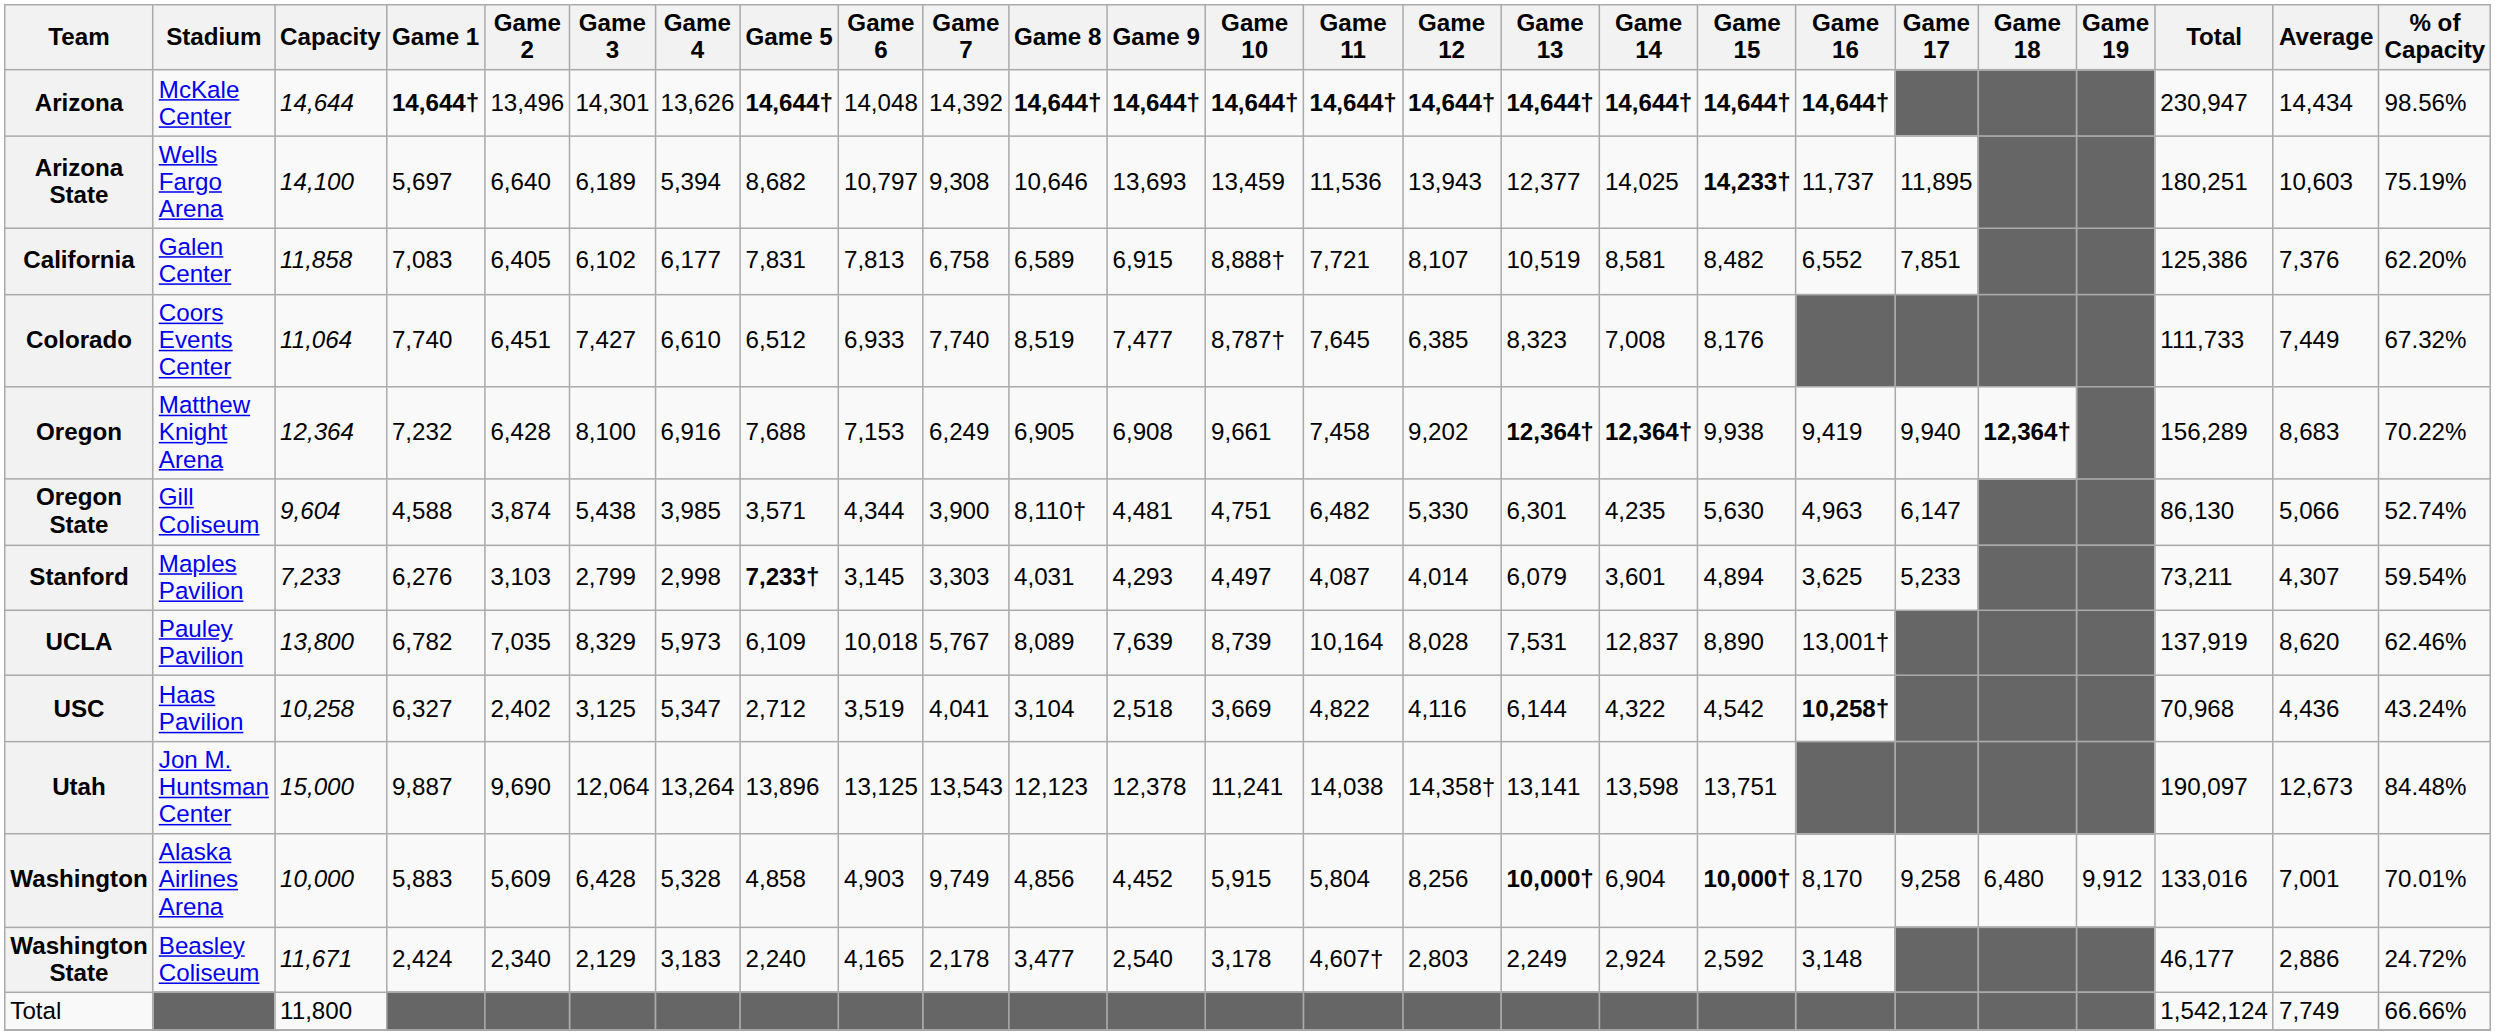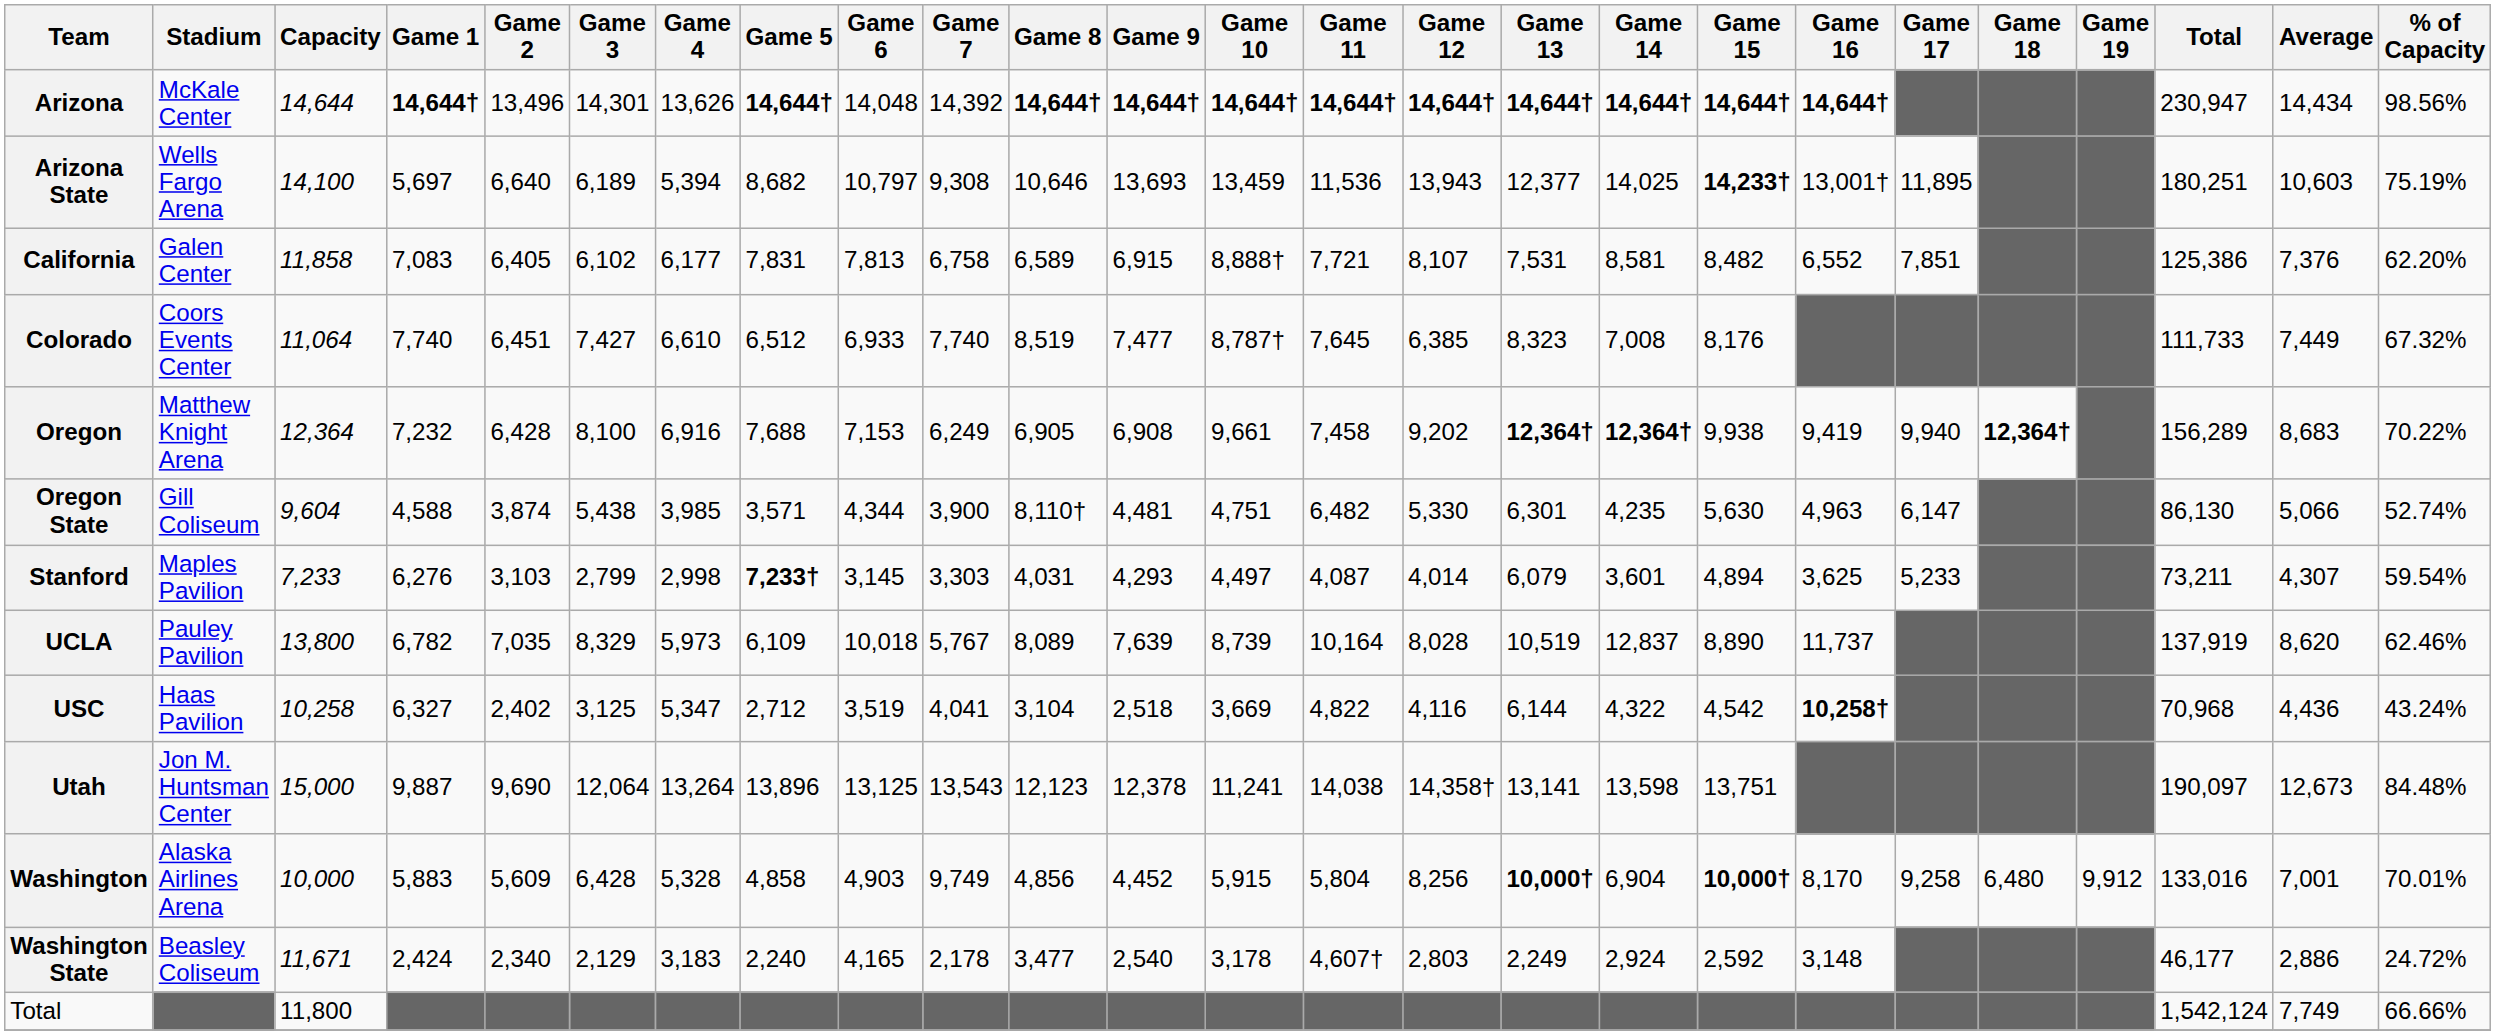(1838, 181) 11,737 -> (1846, 181) 13,001†
(1543, 260) 10,519 -> (1537, 260) 7,531
(1537, 642) 7,531 -> (1543, 642) 10,519
(1846, 642) 13,001† -> (1838, 642) 11,737
